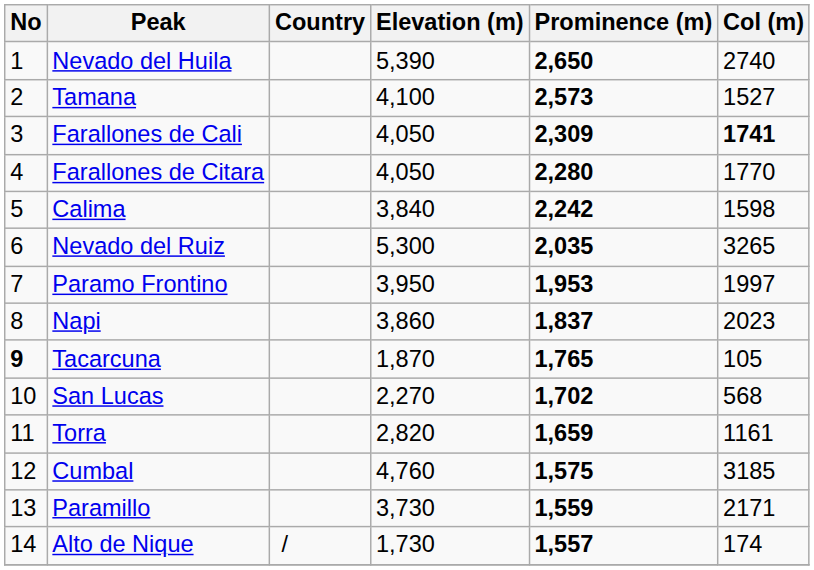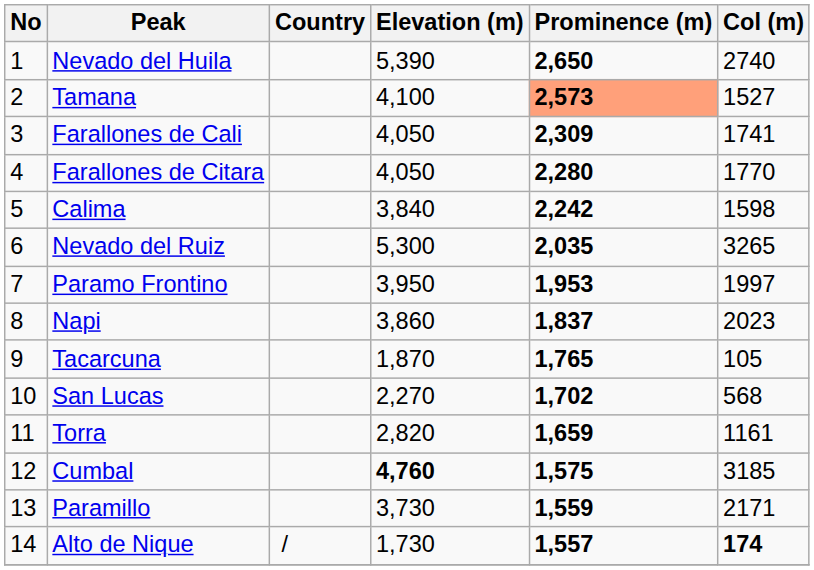(564, 97) no background -> (564, 97) lightsalmon background
(749, 135) bold -> (749, 135) normal
(17, 358) bold -> (17, 358) normal
(405, 470) normal -> (405, 470) bold
(743, 545) normal -> (743, 545) bold
